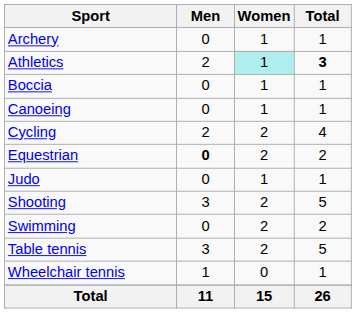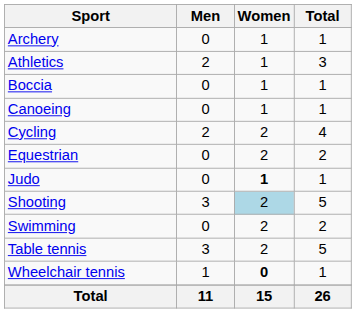(264, 62) paleturquoise background -> (264, 62) no background
(323, 62) bold -> (323, 62) normal
(206, 156) bold -> (206, 156) normal
(264, 179) normal -> (264, 179) bold
(264, 202) no background -> (264, 202) lightblue background
(264, 272) normal -> (264, 272) bold
